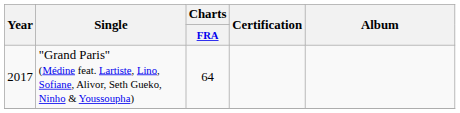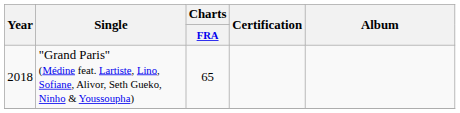(20, 76) 2017 -> (20, 76) 2018
(208, 76) 64 -> (208, 76) 65
